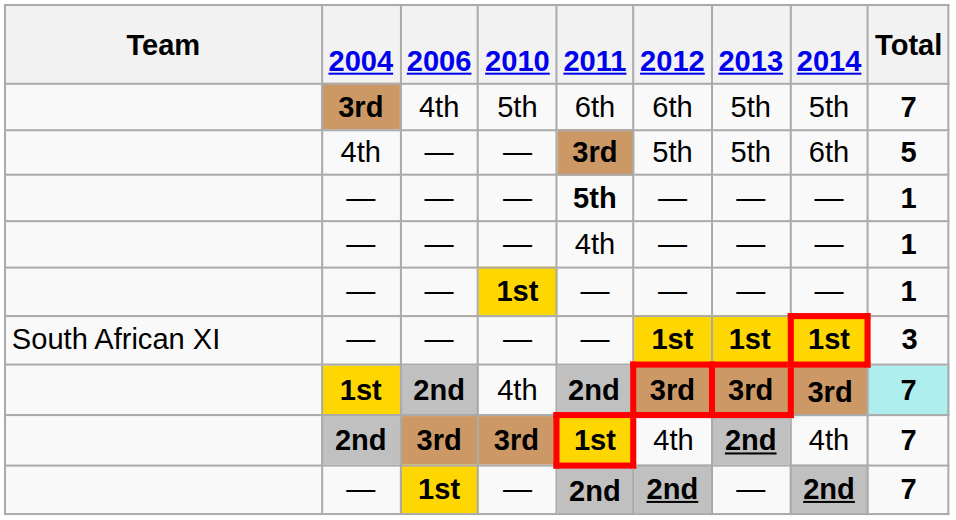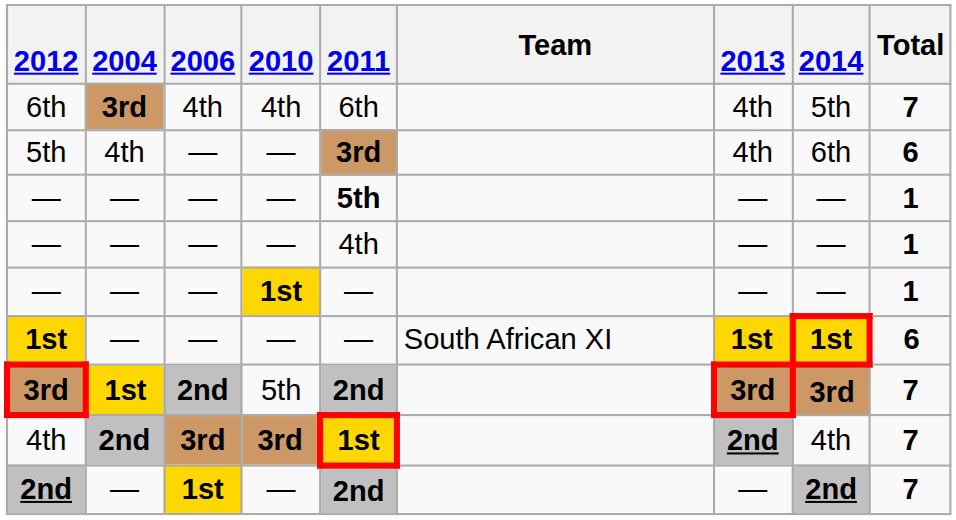columns swapped: (163, 45) <-> (672, 61)
(517, 107) 5th -> (281, 107) 4th
(751, 107) 5th -> (753, 107) 4th
(751, 153) 5th -> (753, 153) 4th
(909, 153) 5 -> (911, 153) 6
(910, 340) 3 -> (912, 340) 6
(517, 390) 4th -> (281, 390) 5th
(909, 390) paleturquoise background -> (911, 390) no background
